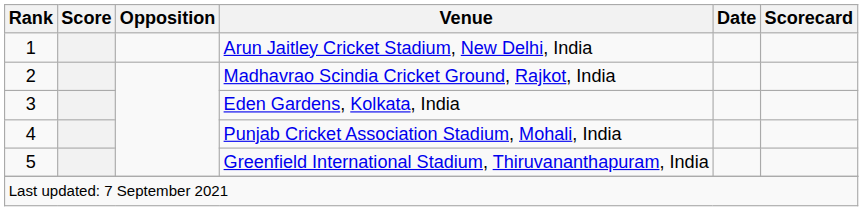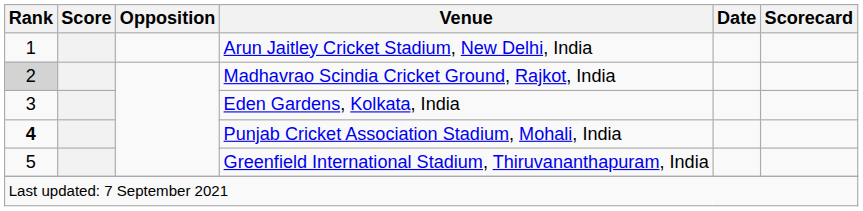(31, 76) no background -> (31, 76) lightgrey background
(31, 133) normal -> (31, 133) bold
